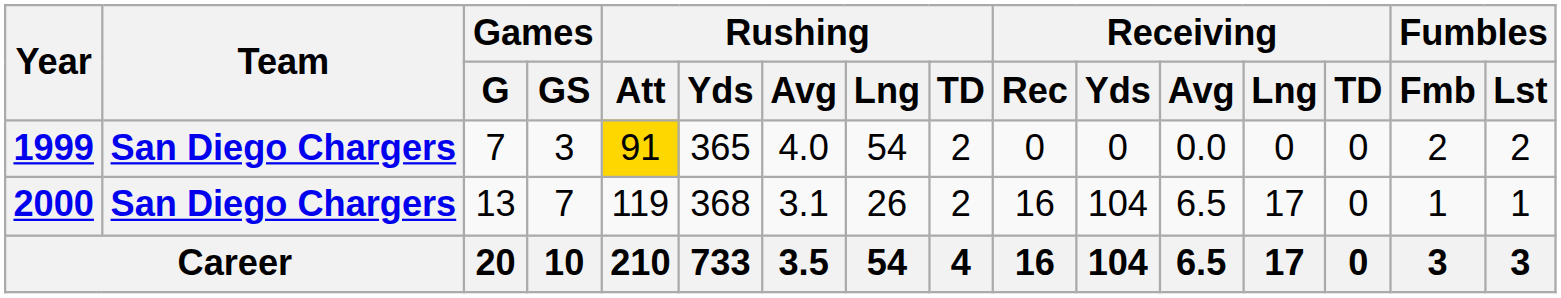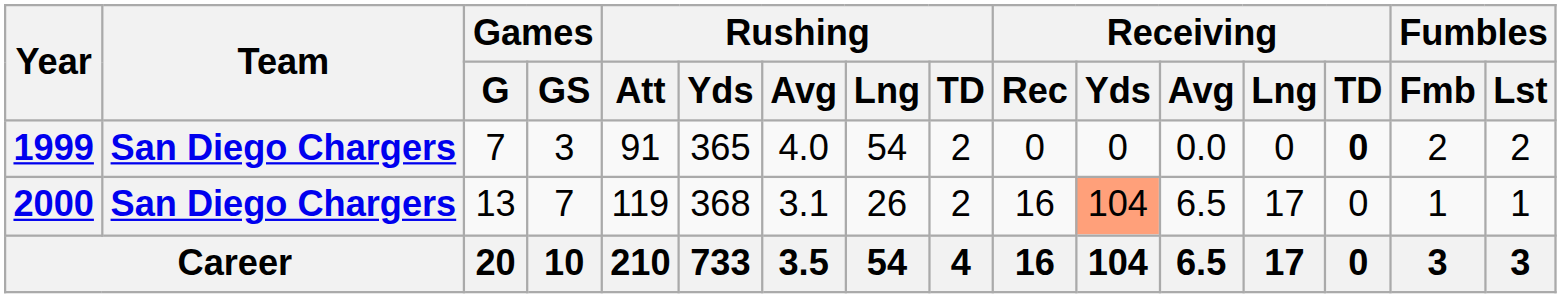(640, 147) gold background -> (640, 147) no background
(1358, 147) normal -> (1358, 147) bold
(1118, 205) no background -> (1118, 205) lightsalmon background
